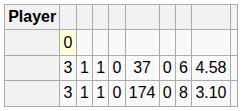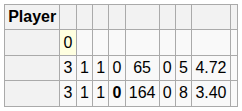(142, 67) 37 -> (142, 67) 65
(184, 67) 6 -> (184, 67) 5
(211, 67) 4.58 -> (211, 67) 4.72
(117, 93) normal -> (117, 93) bold
(142, 93) 174 -> (142, 93) 164
(211, 93) 3.10 -> (211, 93) 3.40
